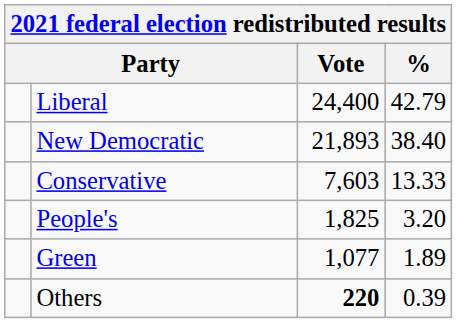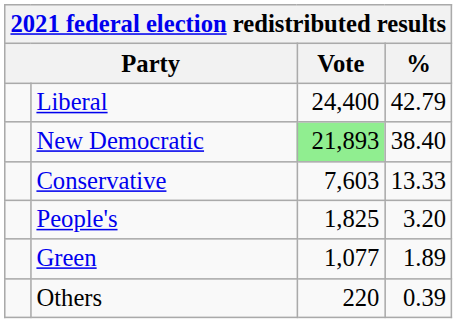(345, 141) no background -> (345, 141) lightgreen background
(361, 297) bold -> (361, 297) normal
